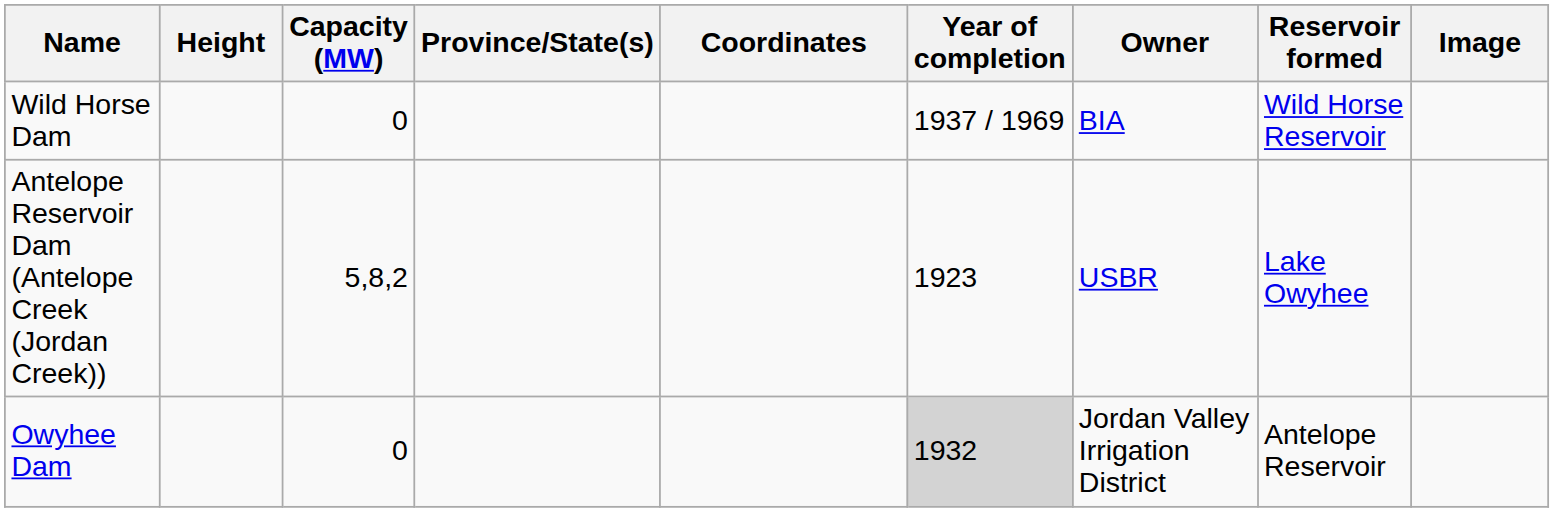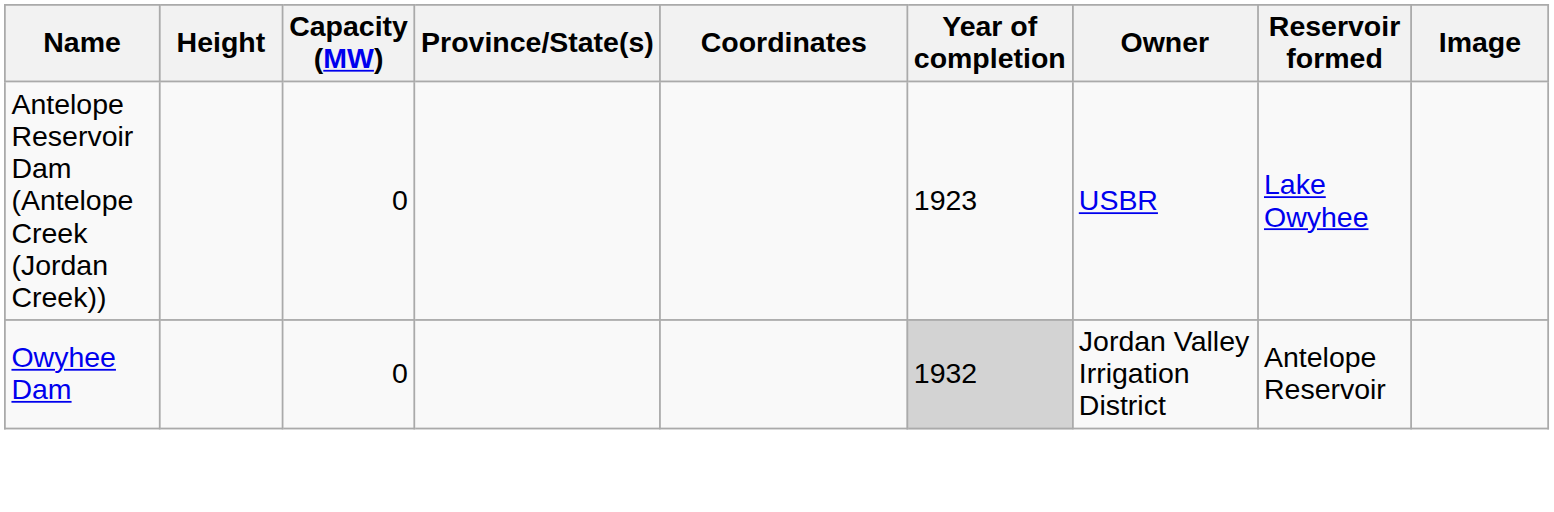- row: (81, 120)
(376, 277) 5,8,2 -> (400, 200) 0
